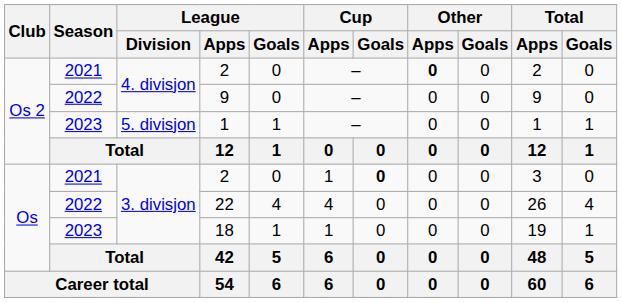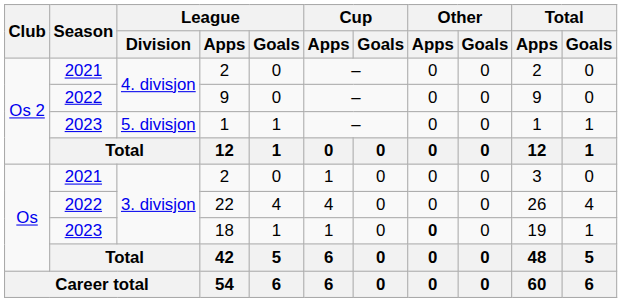(433, 71) bold -> (433, 71) normal
(381, 177) bold -> (381, 177) normal
(433, 230) normal -> (433, 230) bold
